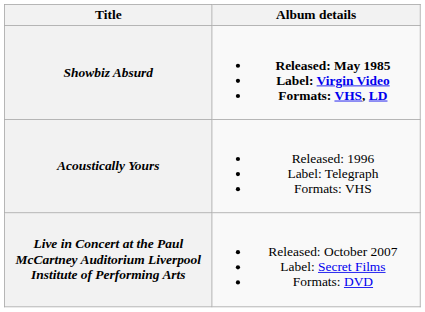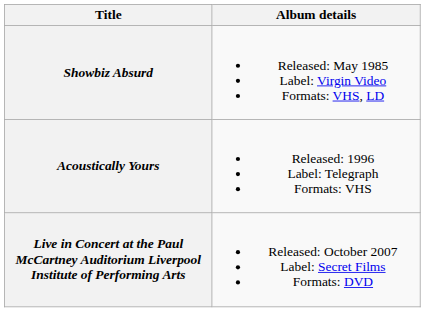(316, 80) bold -> (316, 80) normal
